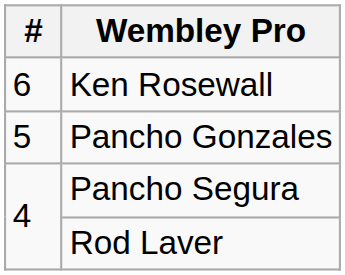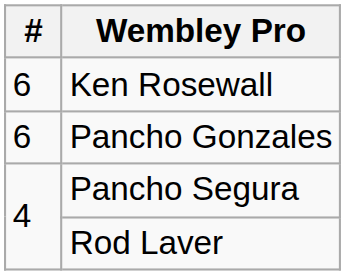(22, 136) 5 -> (22, 136) 6
